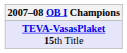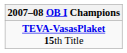(64, 34) lavender background -> (64, 34) no background
